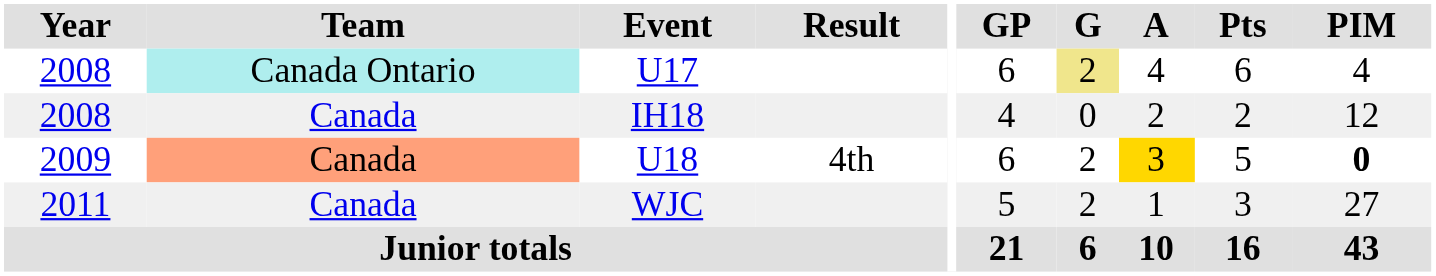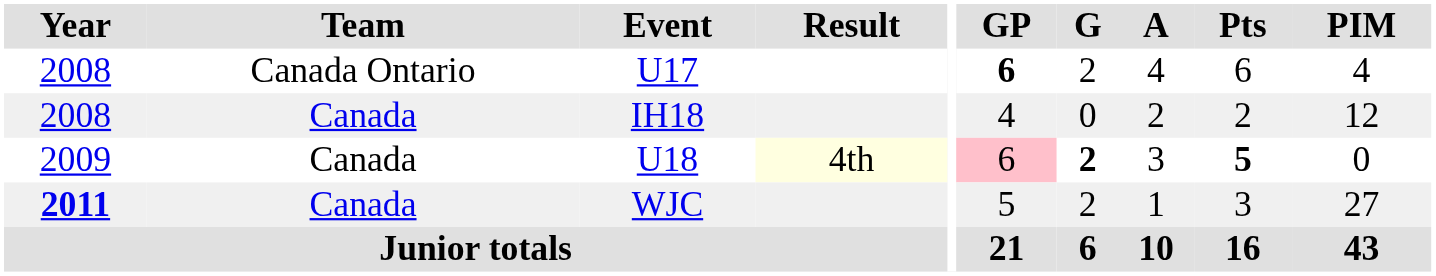(363, 70) paleturquoise background -> (363, 70) no background
(1007, 70) normal -> (1007, 70) bold
(1088, 70) khaki background -> (1088, 70) no background
(363, 159) lightsalmon background -> (363, 159) no background
(851, 159) no background -> (851, 159) lightyellow background
(1007, 159) no background -> (1007, 159) pink background
(1088, 159) normal -> (1088, 159) bold
(1156, 159) gold background -> (1156, 159) no background
(1243, 159) normal -> (1243, 159) bold
(1362, 159) bold -> (1362, 159) normal
(75, 204) normal -> (75, 204) bold
